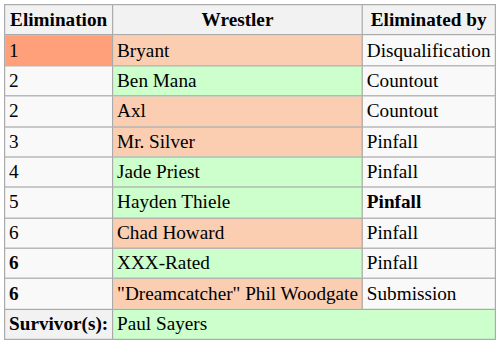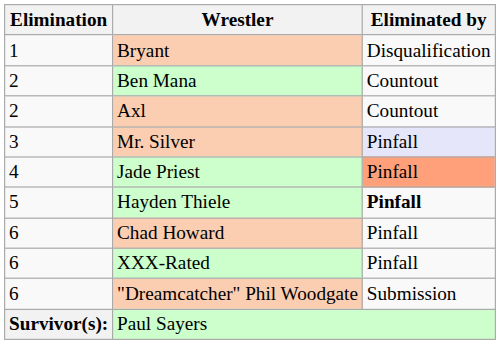(14, 50) lightsalmon background -> (14, 50) no background
(392, 141) no background -> (392, 141) lavender background
(392, 171) no background -> (392, 171) lightsalmon background
(14, 263) bold -> (14, 263) normal
(14, 293) bold -> (14, 293) normal
